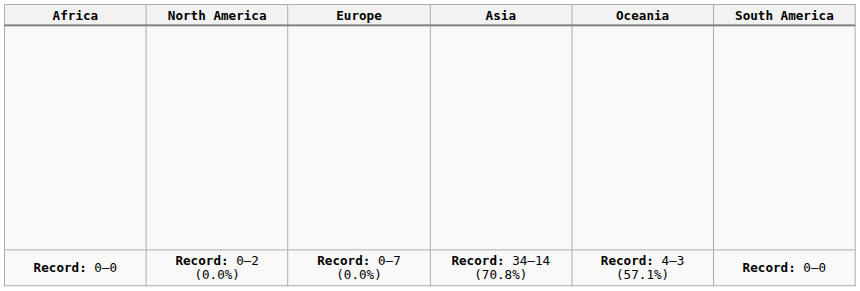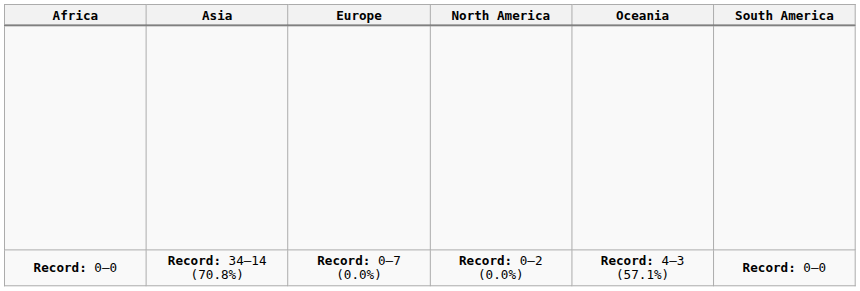columns swapped: (501, 15) <-> (217, 15)
